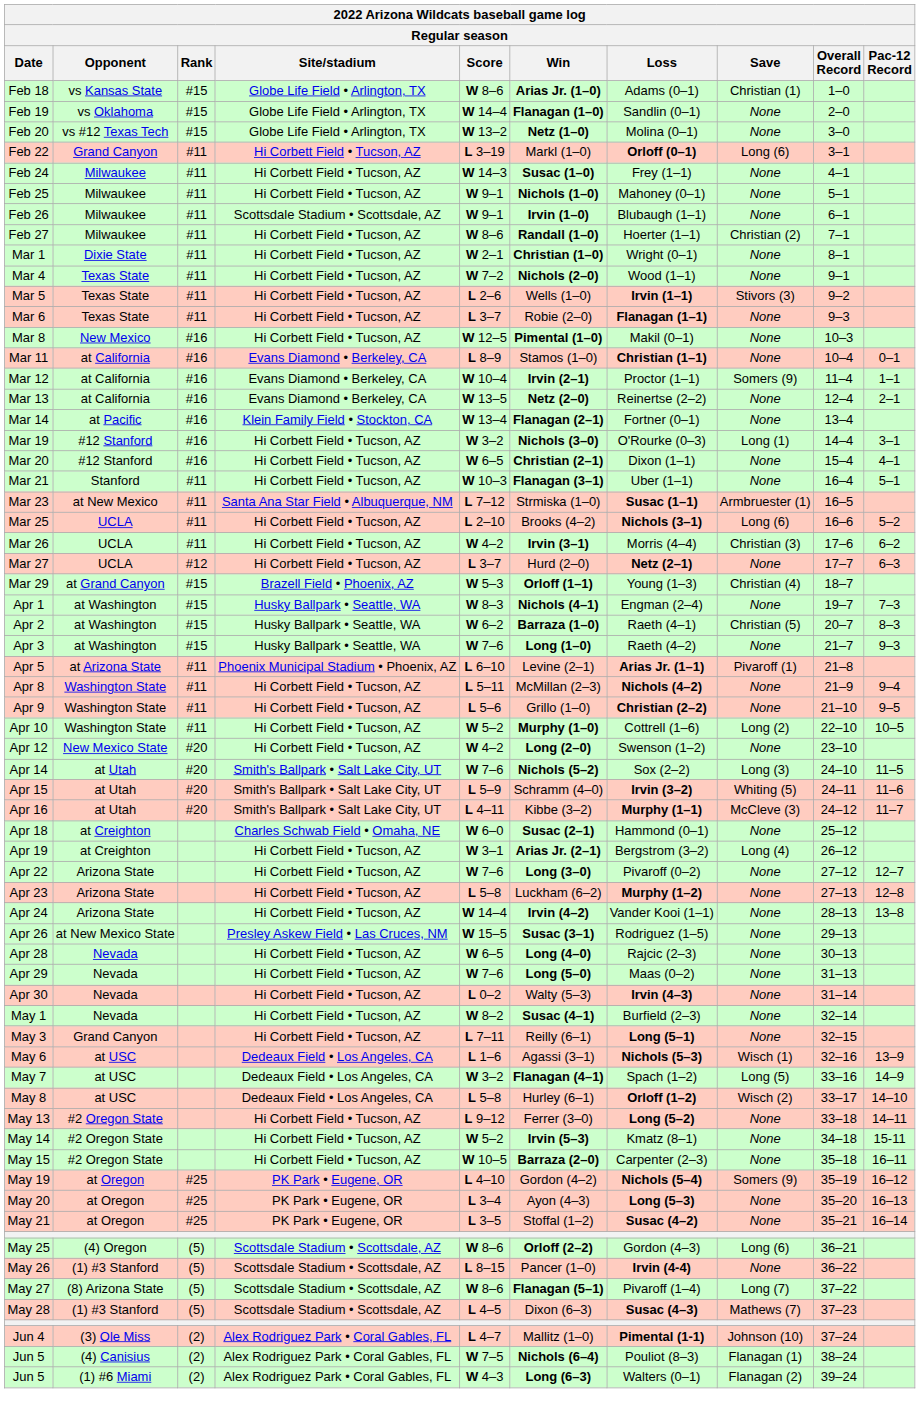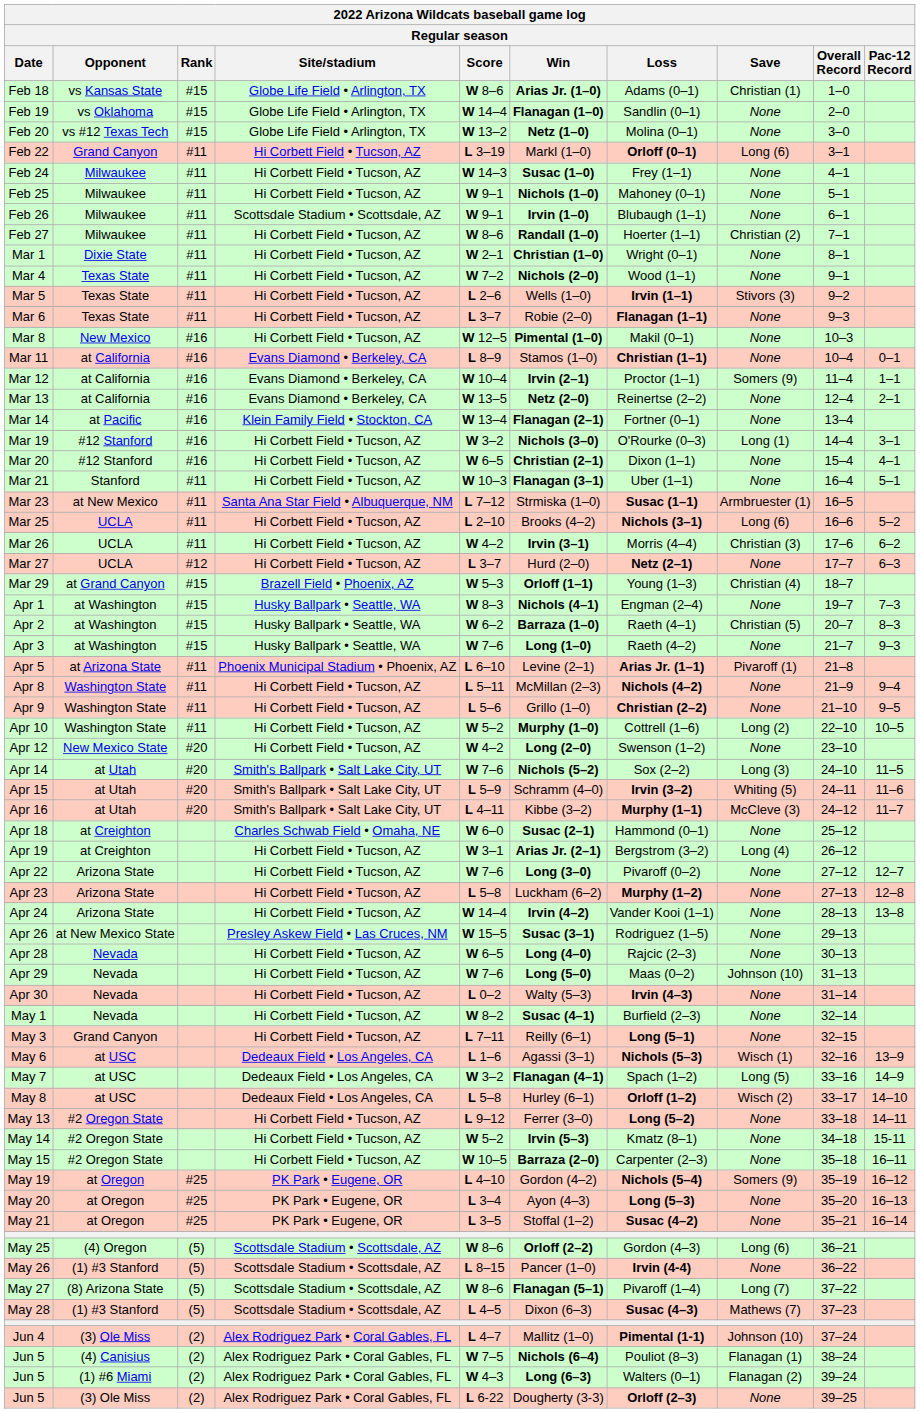(765, 974) None -> (765, 974) Johnson (10)
+ row: (29, 1397)
